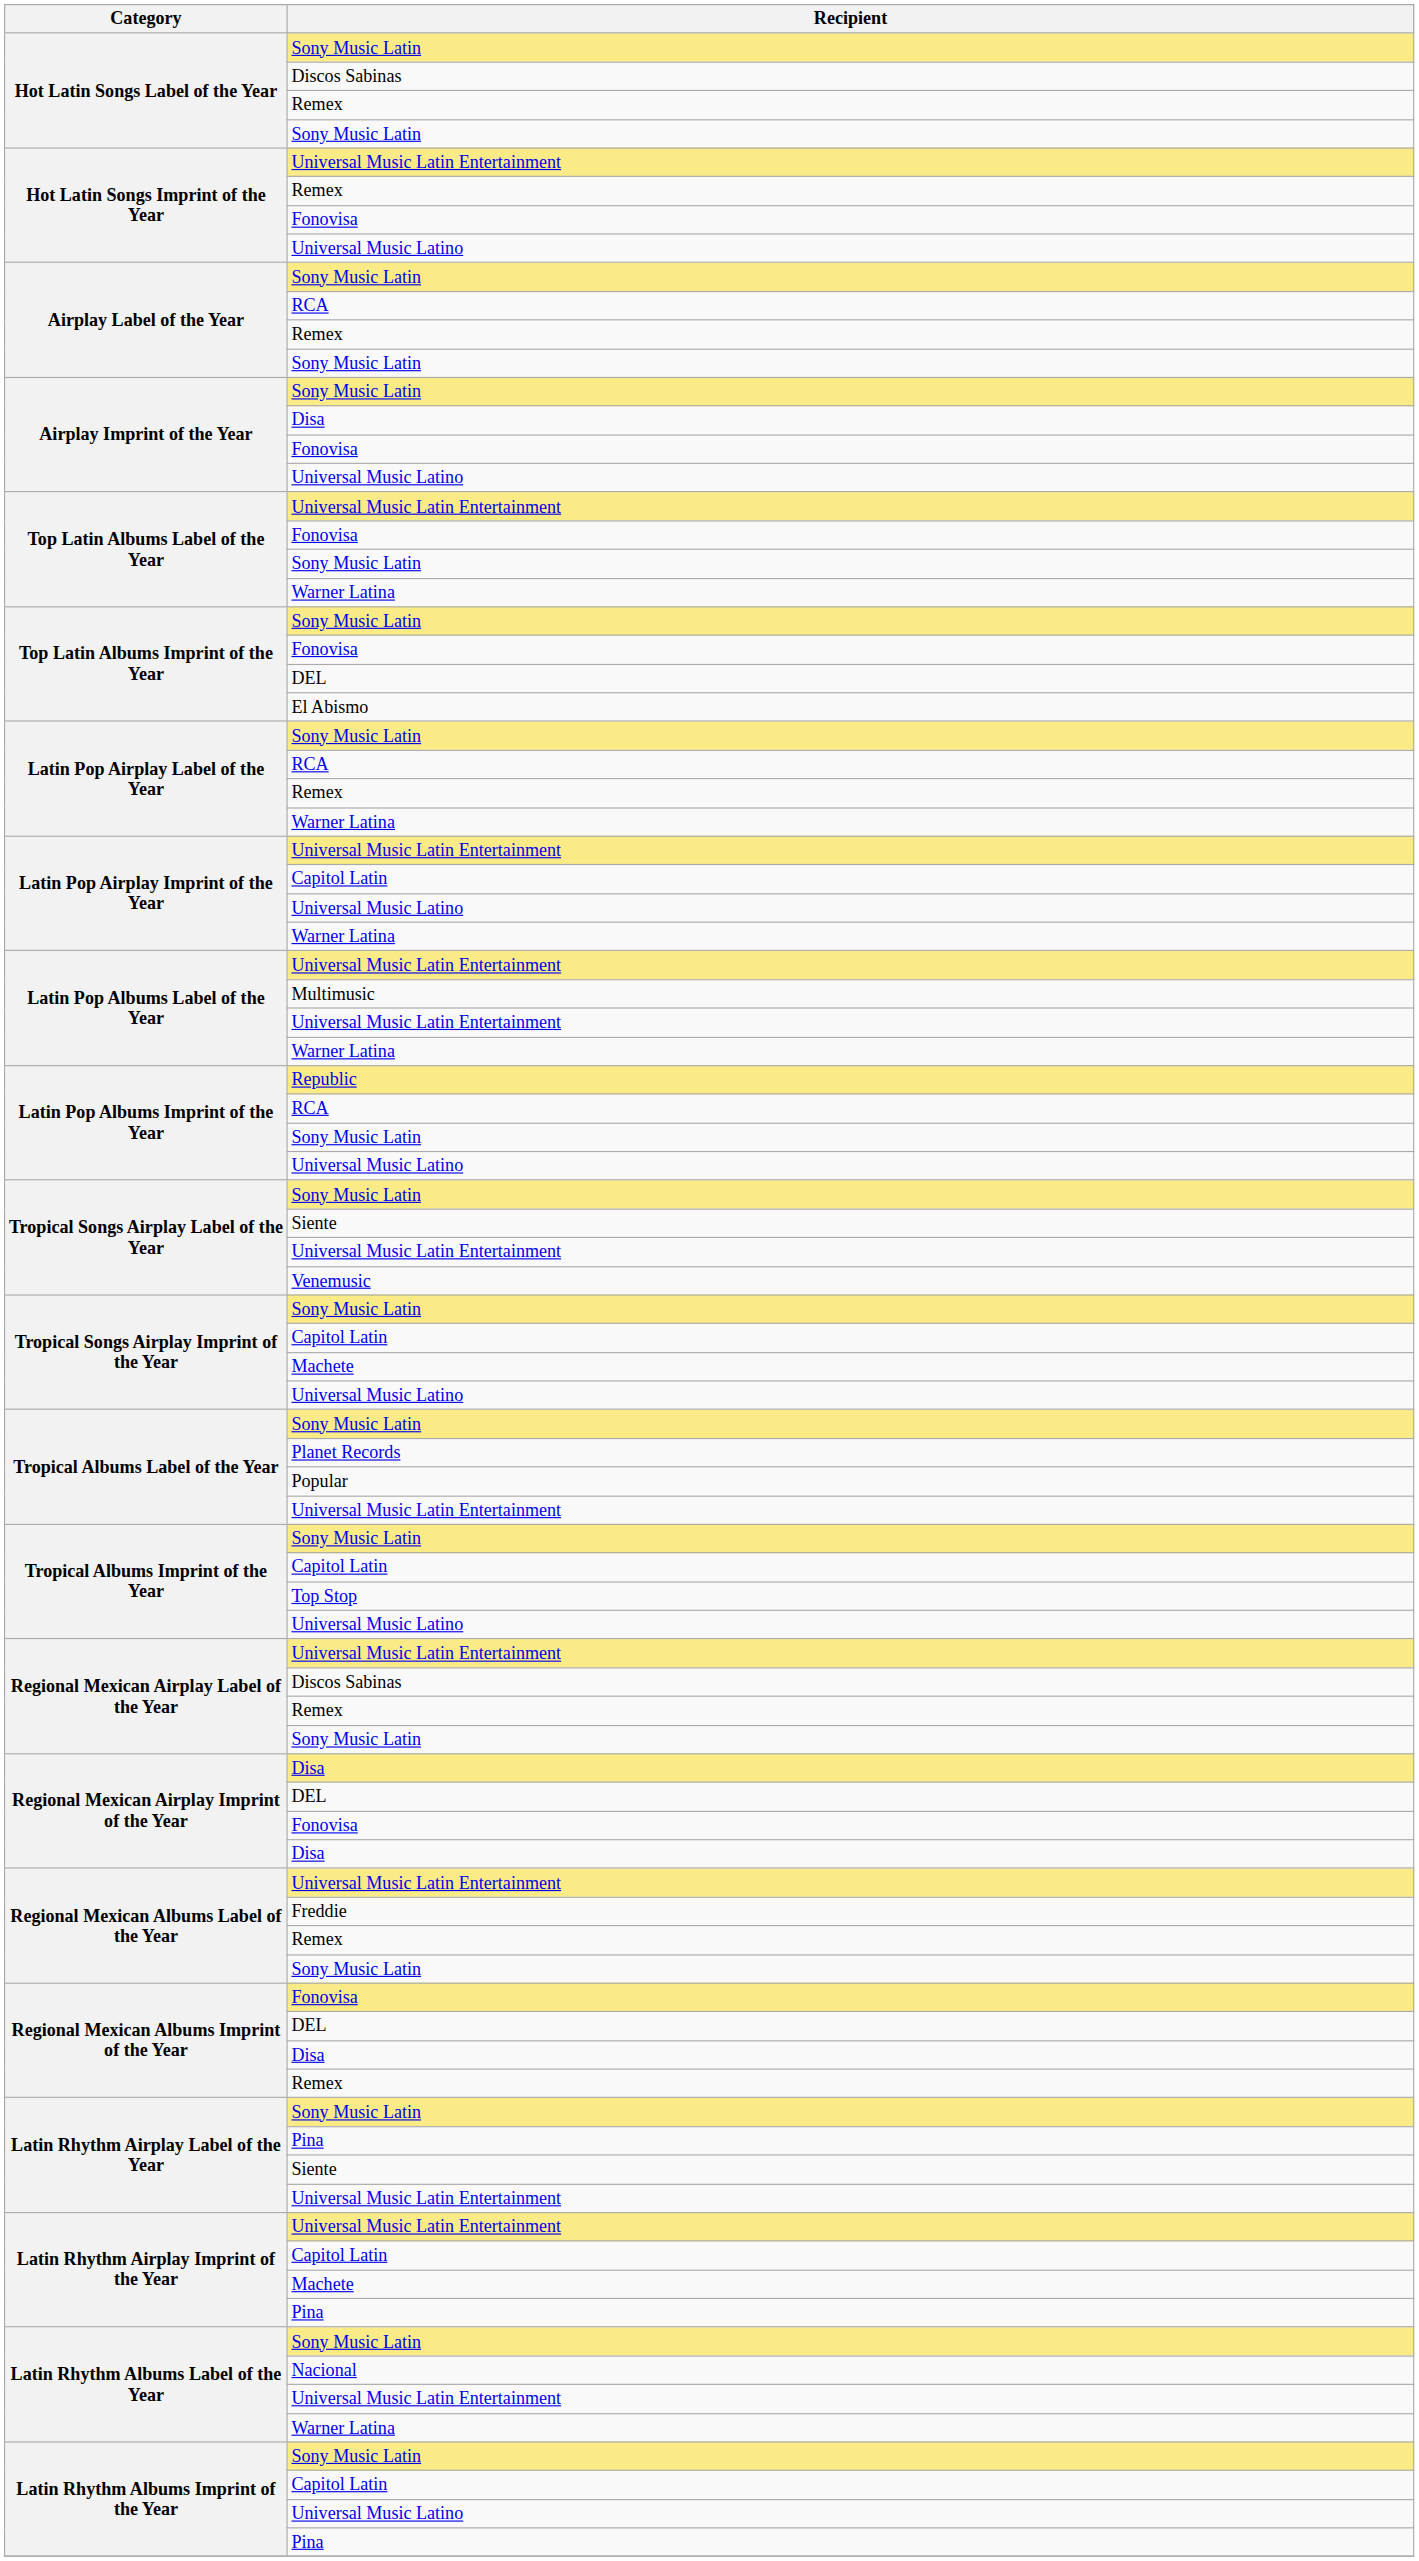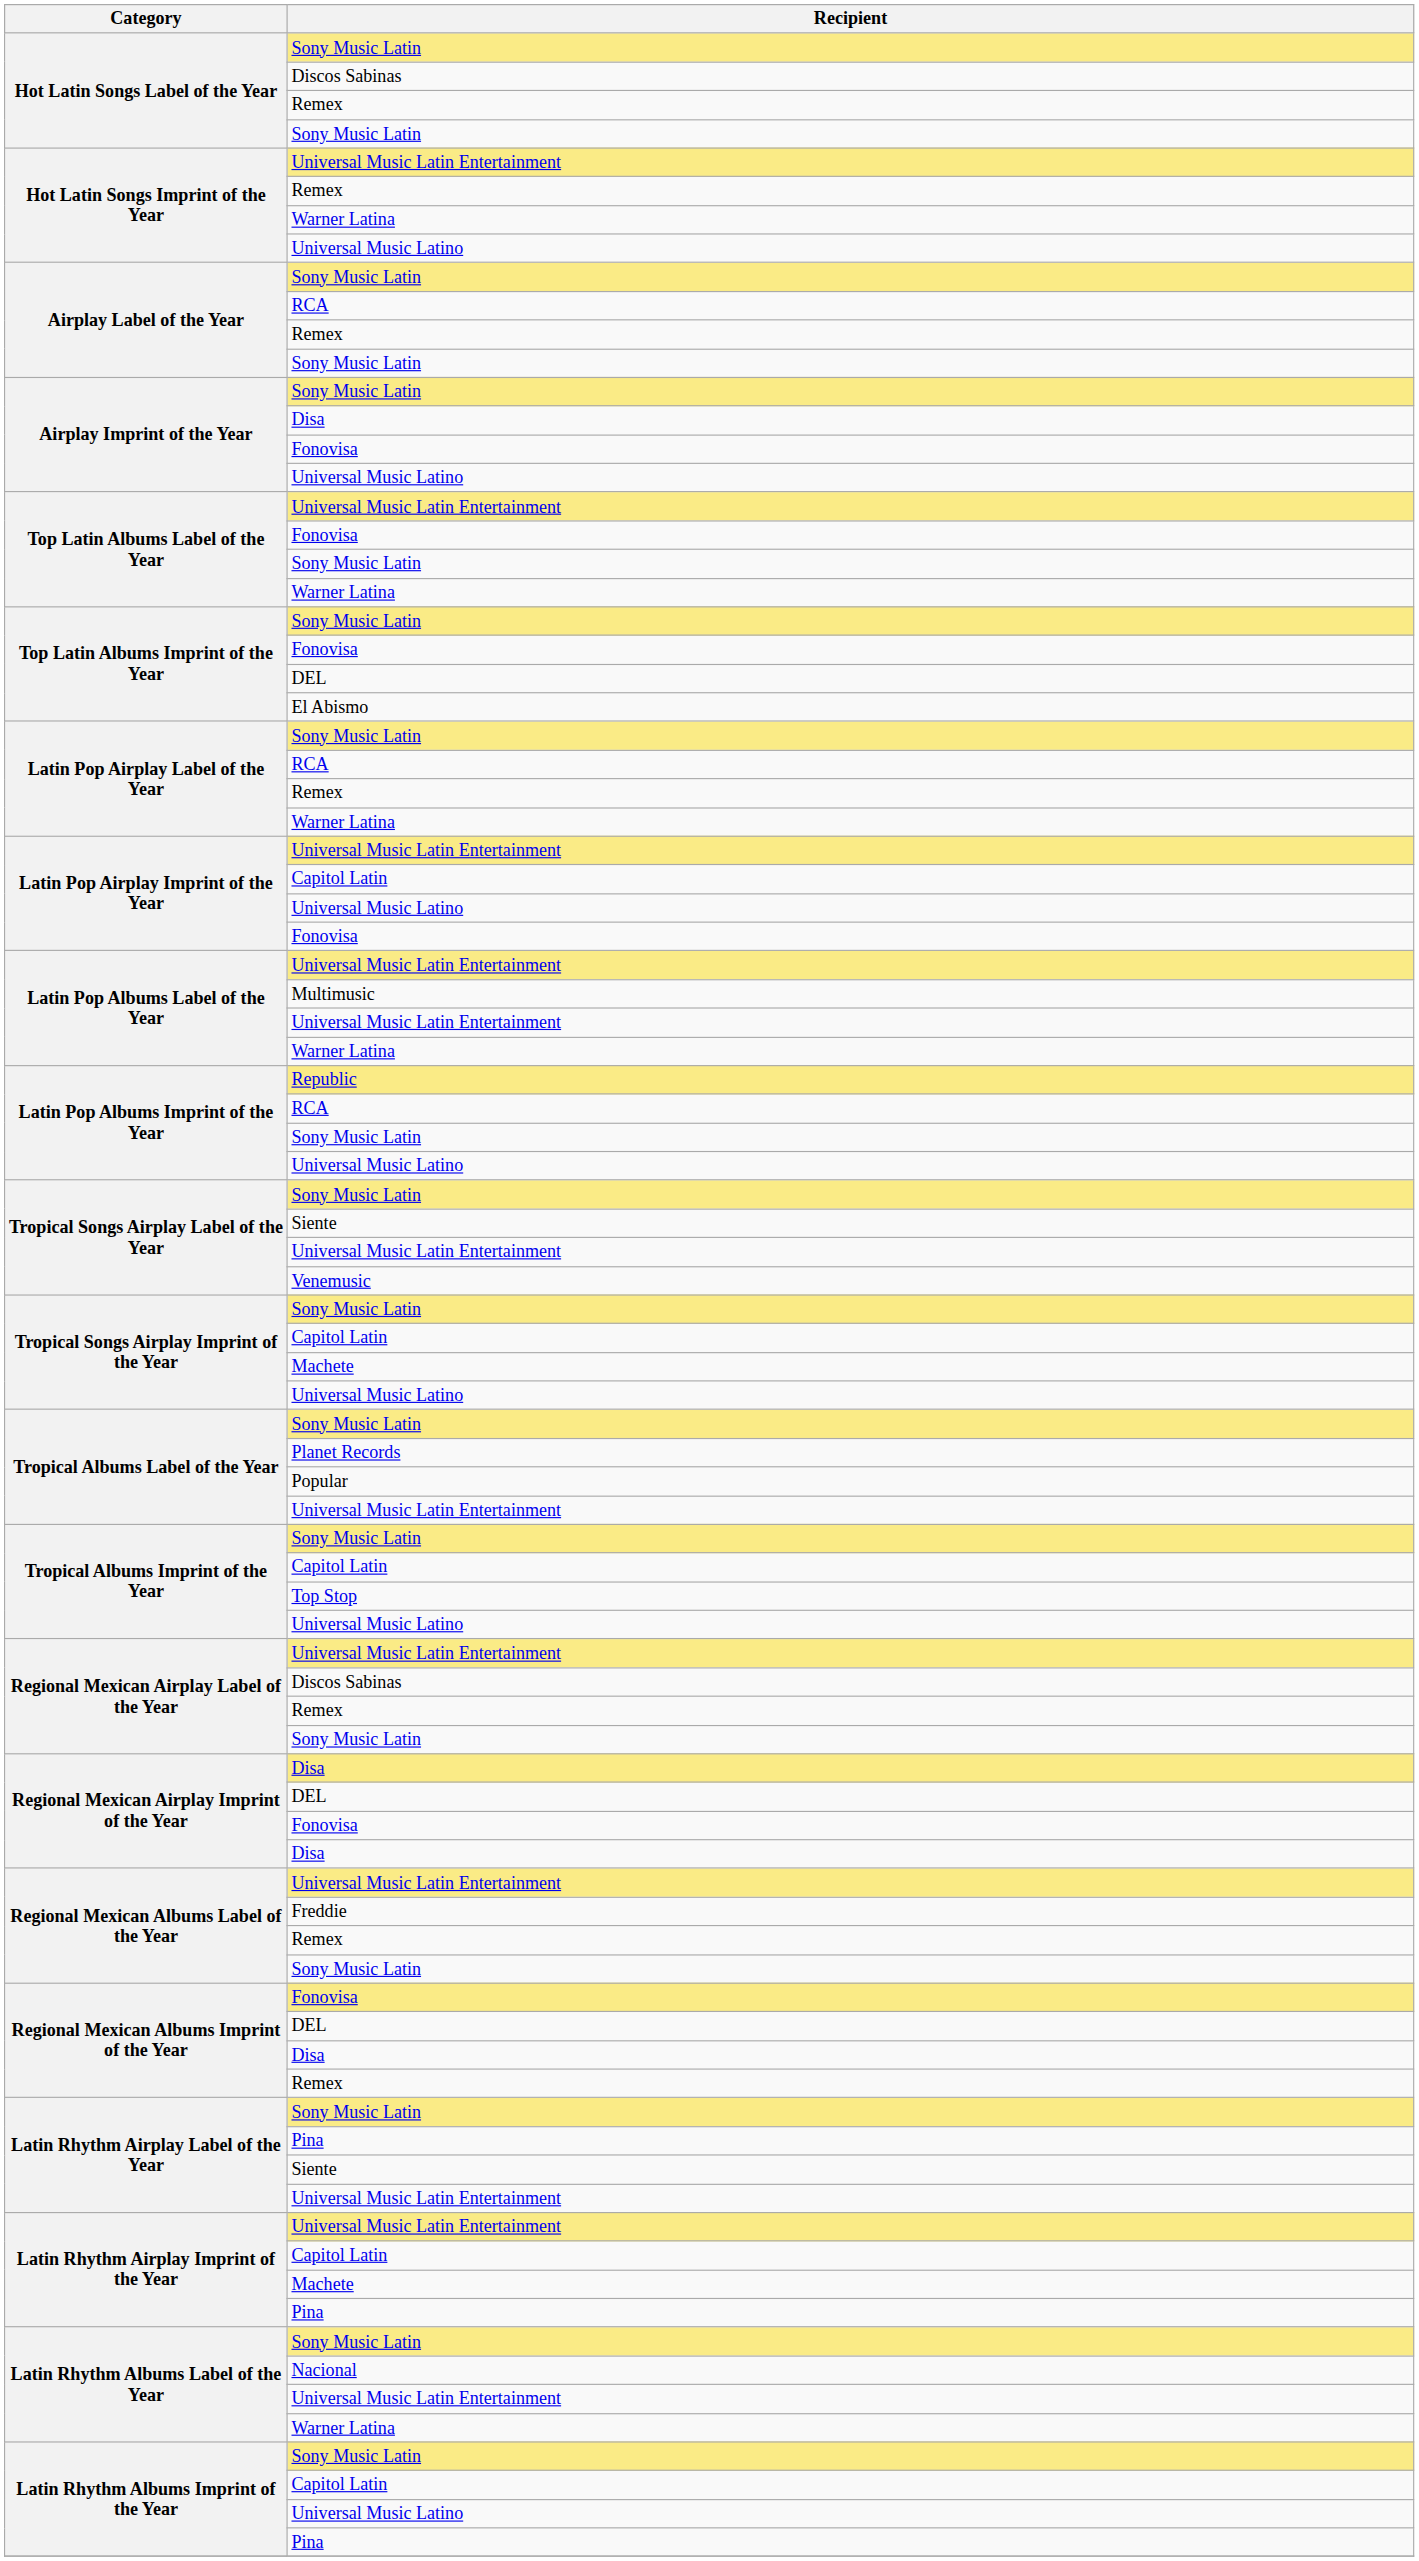(325, 219) Fonovisa -> (343, 219) Warner Latina
(343, 936) Warner Latina -> (325, 936) Fonovisa
